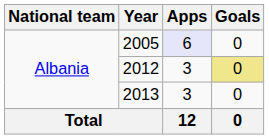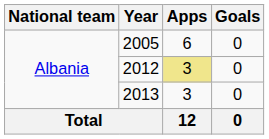(187, 43) lavender background -> (187, 43) no background
(187, 69) no background -> (187, 69) khaki background
(238, 69) khaki background -> (238, 69) no background
